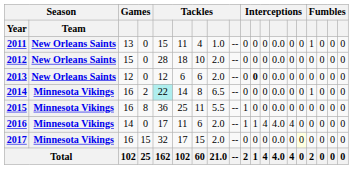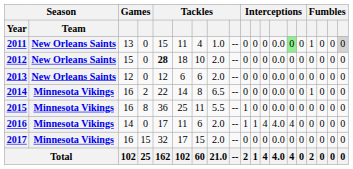(292, 44) no background -> (292, 44) lightgreen background
(343, 44) no background -> (343, 44) lightgrey background
(163, 60) normal -> (163, 60) bold
(255, 76) bold -> (255, 76) normal
(163, 92) paleturquoise background -> (163, 92) no background
(302, 140) lightyellow background -> (302, 140) no background
